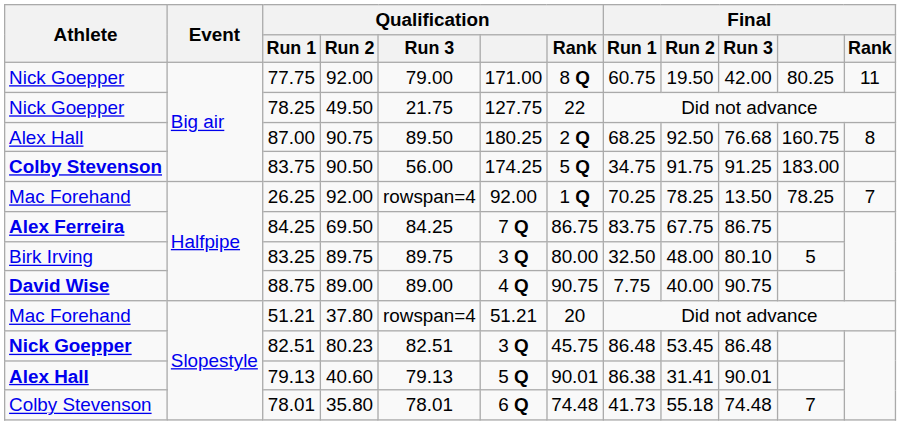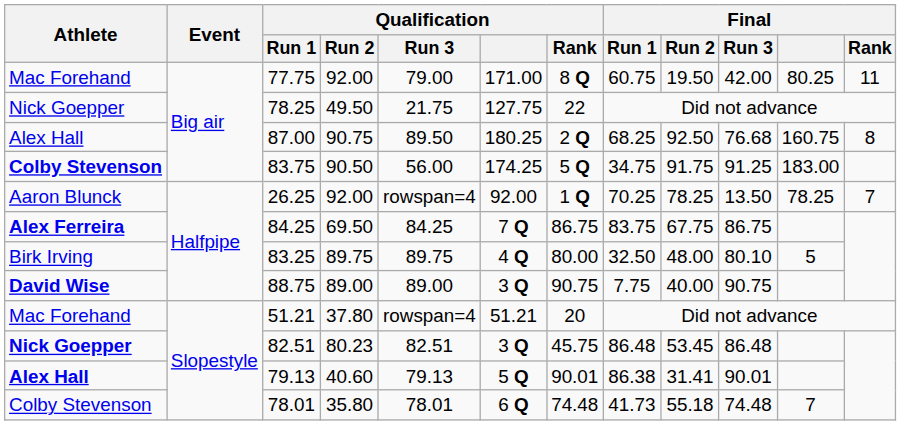(67, 78) Nick Goepper -> (70, 78) Mac Forehand
(70, 197) Mac Forehand -> (65, 197) Aaron Blunck
(513, 257) 3 Q -> (513, 257) 4 Q
(513, 286) 4 Q -> (513, 286) 3 Q
